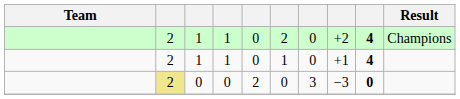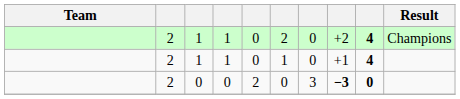(170, 82) khaki background -> (170, 82) no background
(341, 82) normal -> (341, 82) bold
